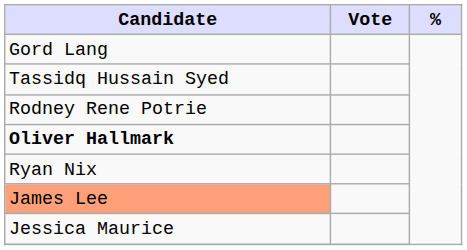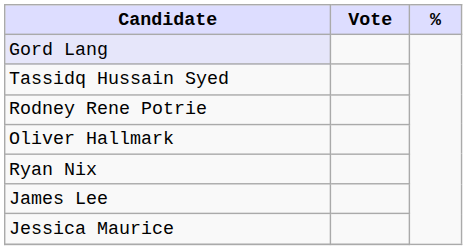(59, 50) no background -> (59, 50) lavender background
(92, 139) bold -> (92, 139) normal
(59, 199) lightsalmon background -> (59, 199) no background
